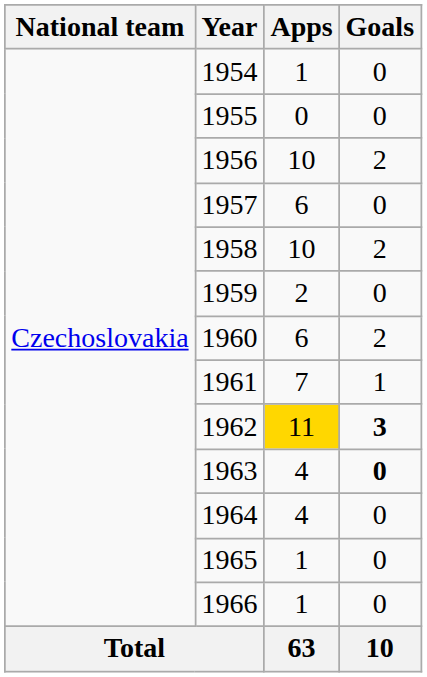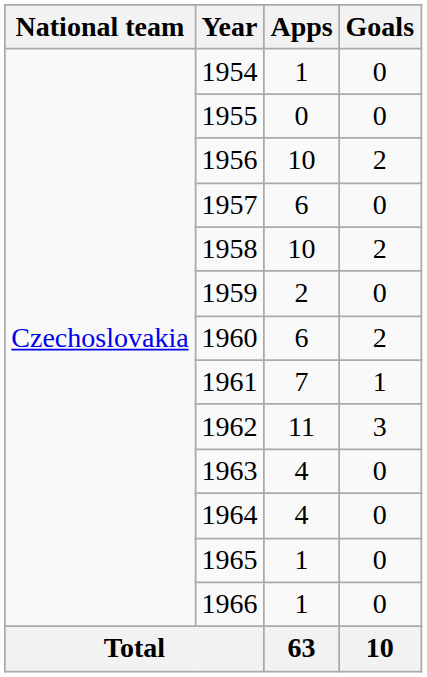(302, 426) gold background -> (302, 426) no background
(380, 426) bold -> (380, 426) normal
(380, 470) bold -> (380, 470) normal
